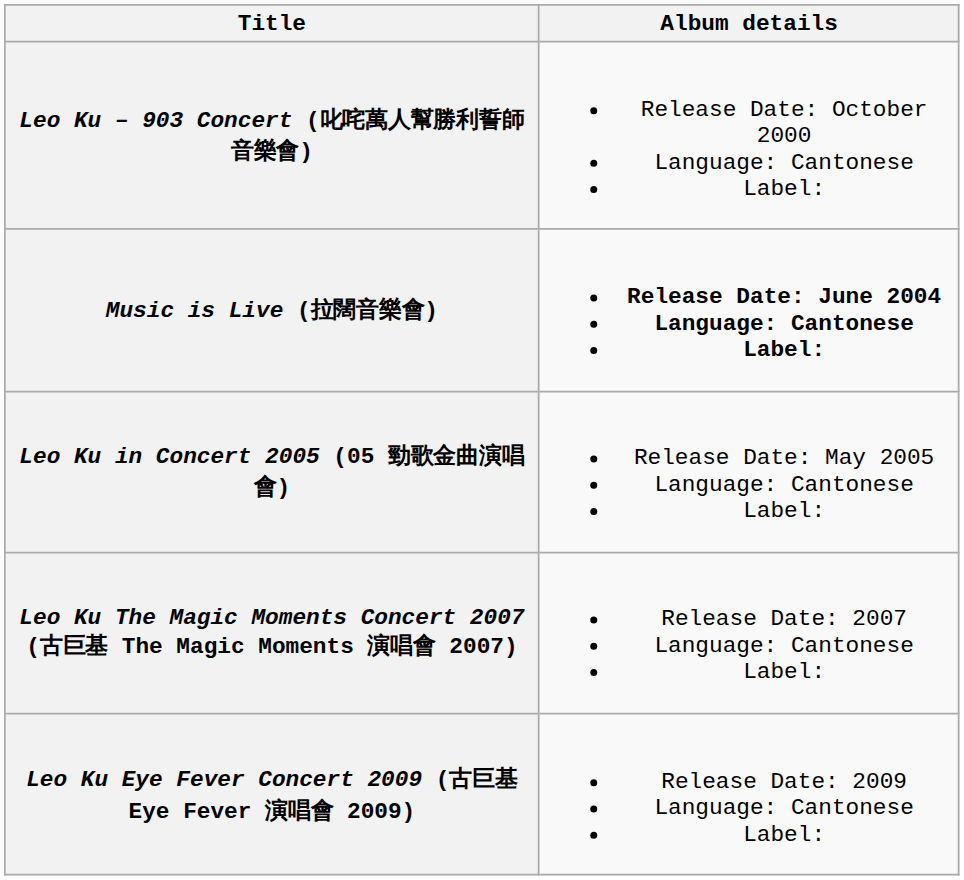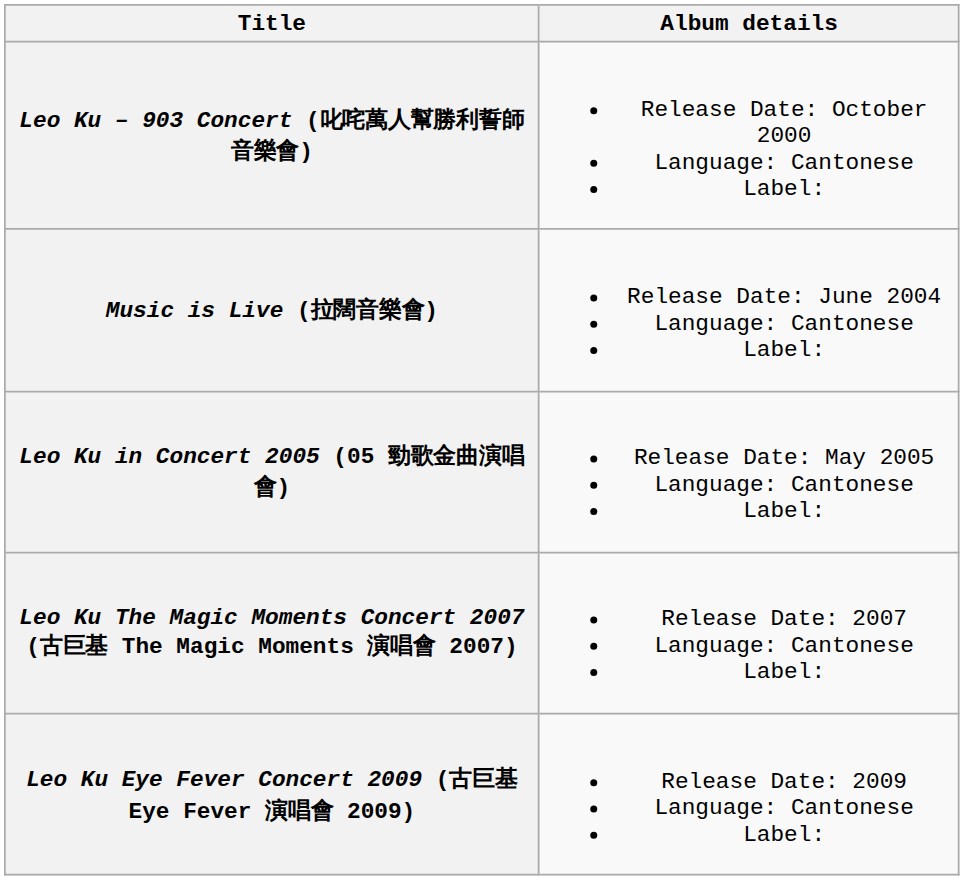(749, 323) bold -> (749, 323) normal
